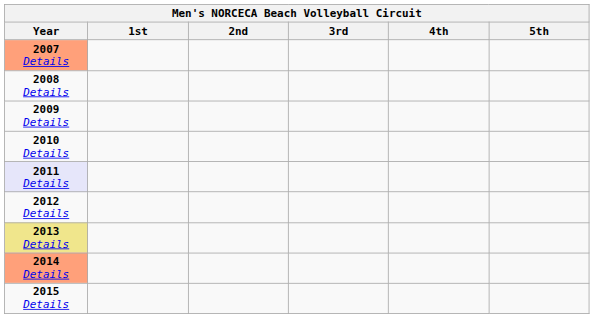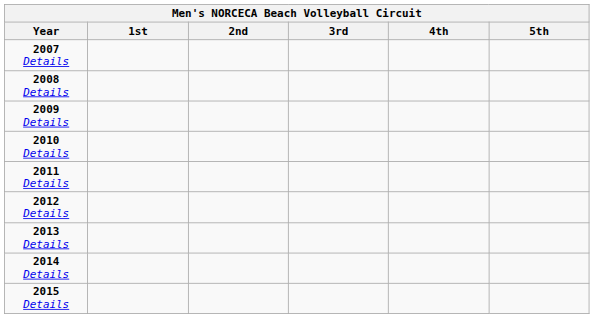(46, 55) lightsalmon background -> (46, 55) no background
(46, 177) lavender background -> (46, 177) no background
(46, 238) khaki background -> (46, 238) no background
(46, 268) lightsalmon background -> (46, 268) no background
